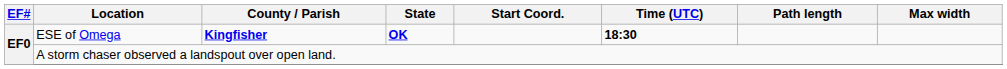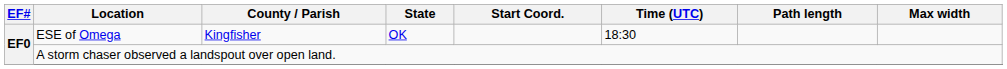(236, 34) bold -> (233, 34) normal
(398, 34) bold -> (398, 34) normal
(621, 34) bold -> (620, 34) normal
